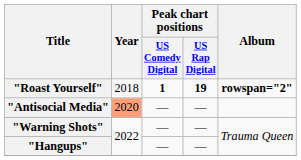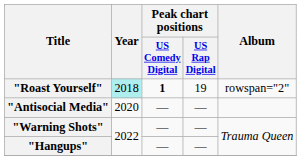(127, 88) no background -> (127, 88) paleturquoise background
(201, 88) bold -> (201, 88) normal
(257, 88) bold -> (257, 88) normal
(127, 107) lightsalmon background -> (127, 107) no background
